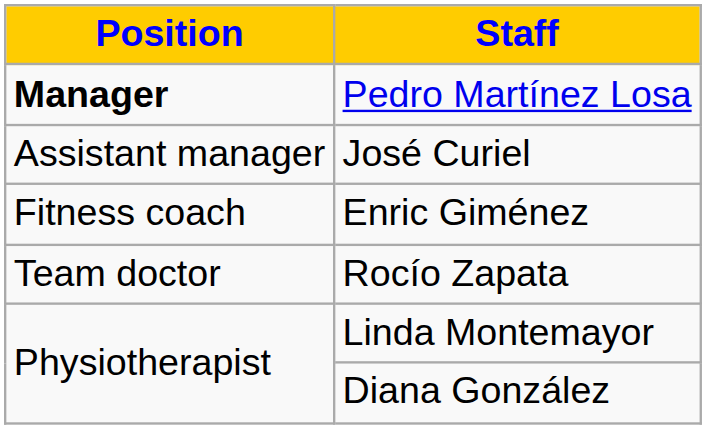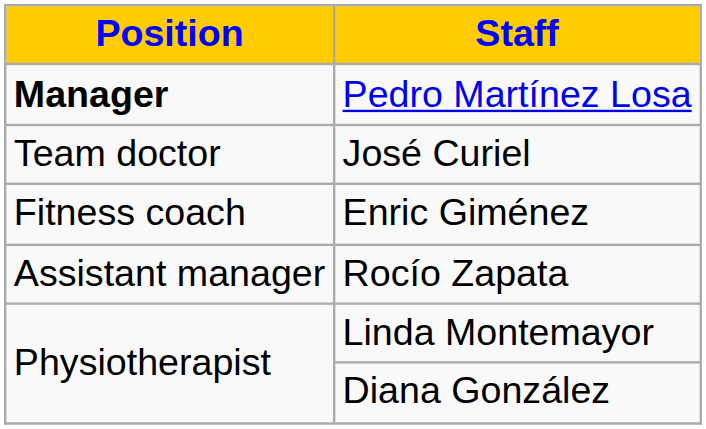(170, 153) Assistant manager -> (117, 153) Team doctor
(117, 272) Team doctor -> (170, 272) Assistant manager
